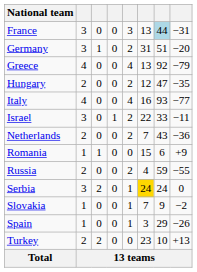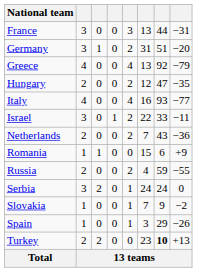(162, 30) lightblue background -> (162, 30) no background
(146, 188) gold background -> (146, 188) no background
(162, 240) normal -> (162, 240) bold
